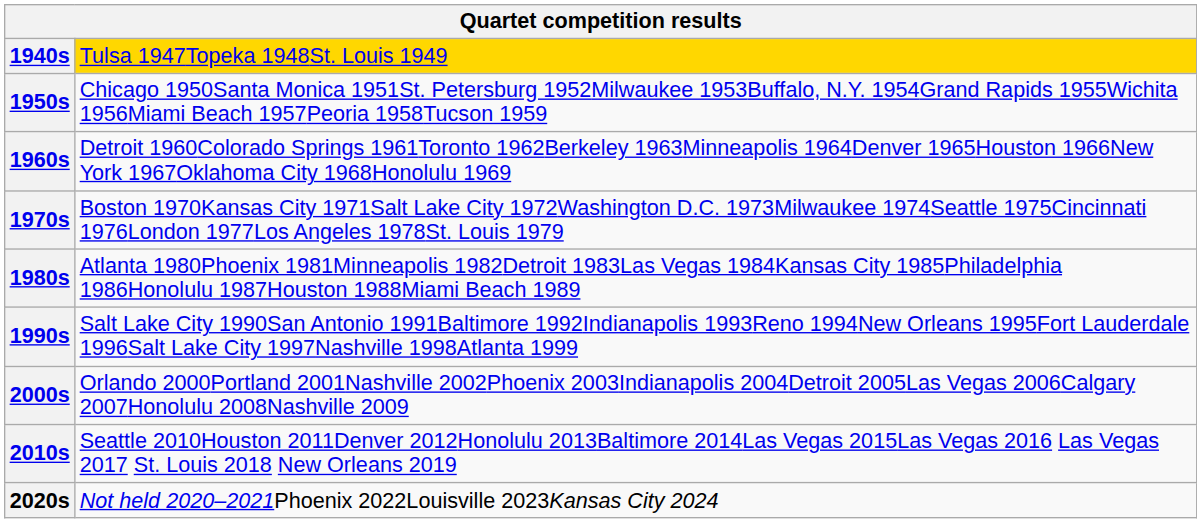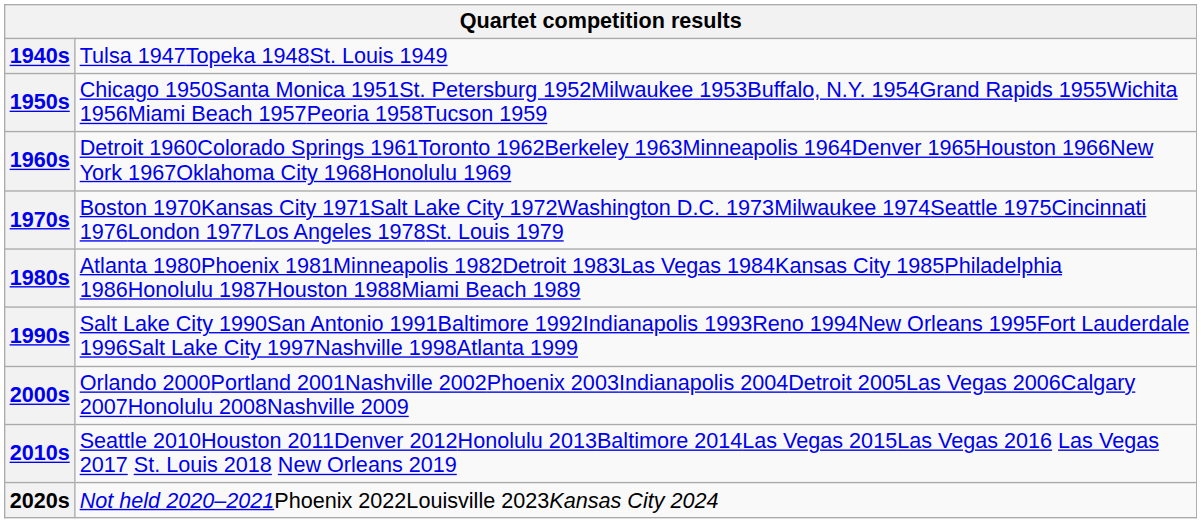(264, 55) gold background -> (264, 55) no background
